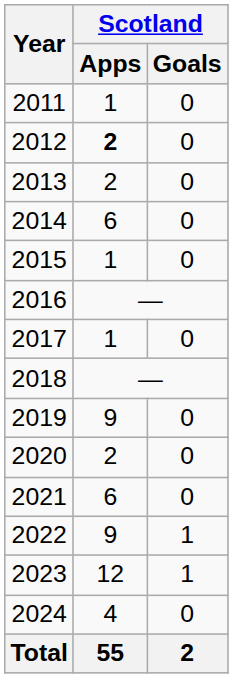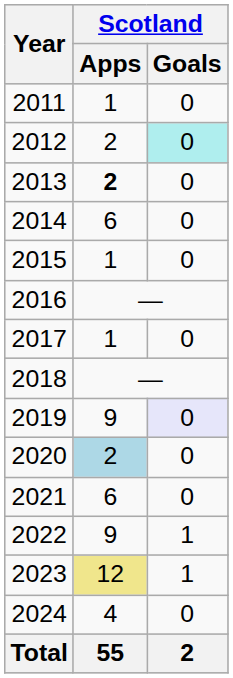(110, 142) bold -> (110, 142) normal
(187, 142) no background -> (187, 142) paleturquoise background
(110, 181) normal -> (110, 181) bold
(187, 417) no background -> (187, 417) lavender background
(110, 456) no background -> (110, 456) lightblue background
(110, 574) no background -> (110, 574) khaki background
